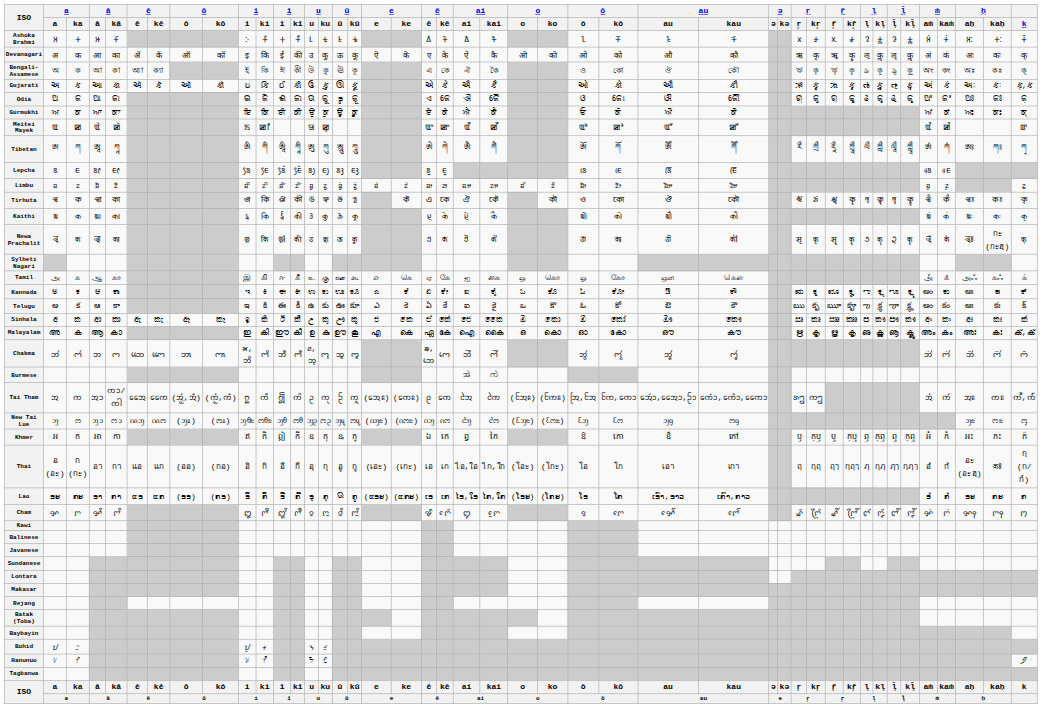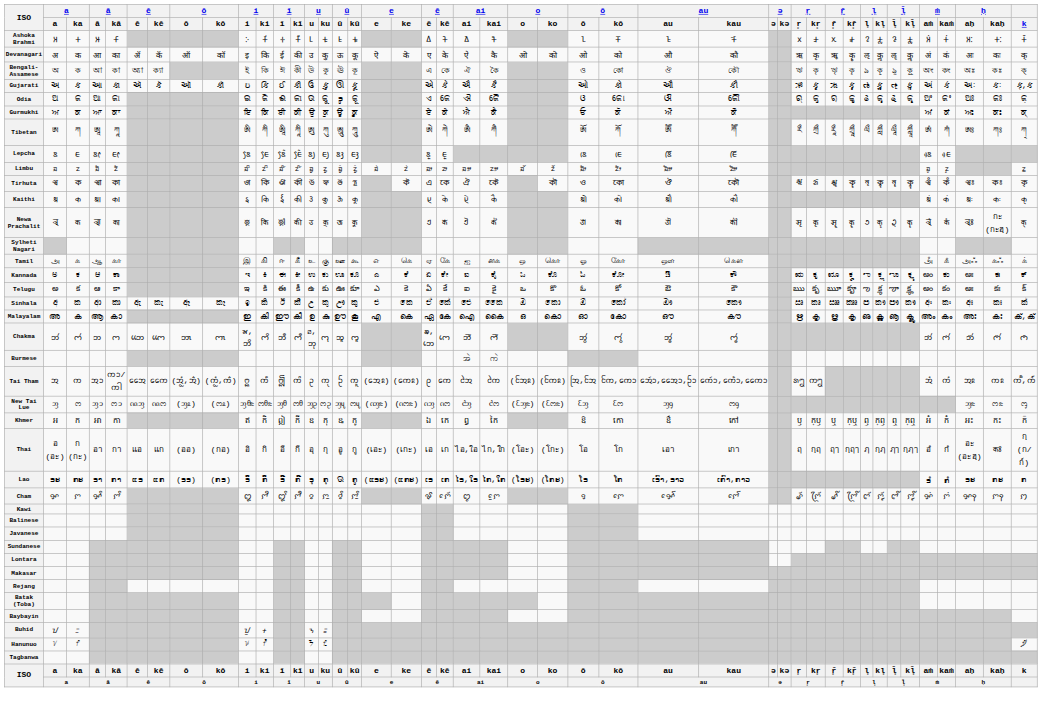- row: (24, 127)
